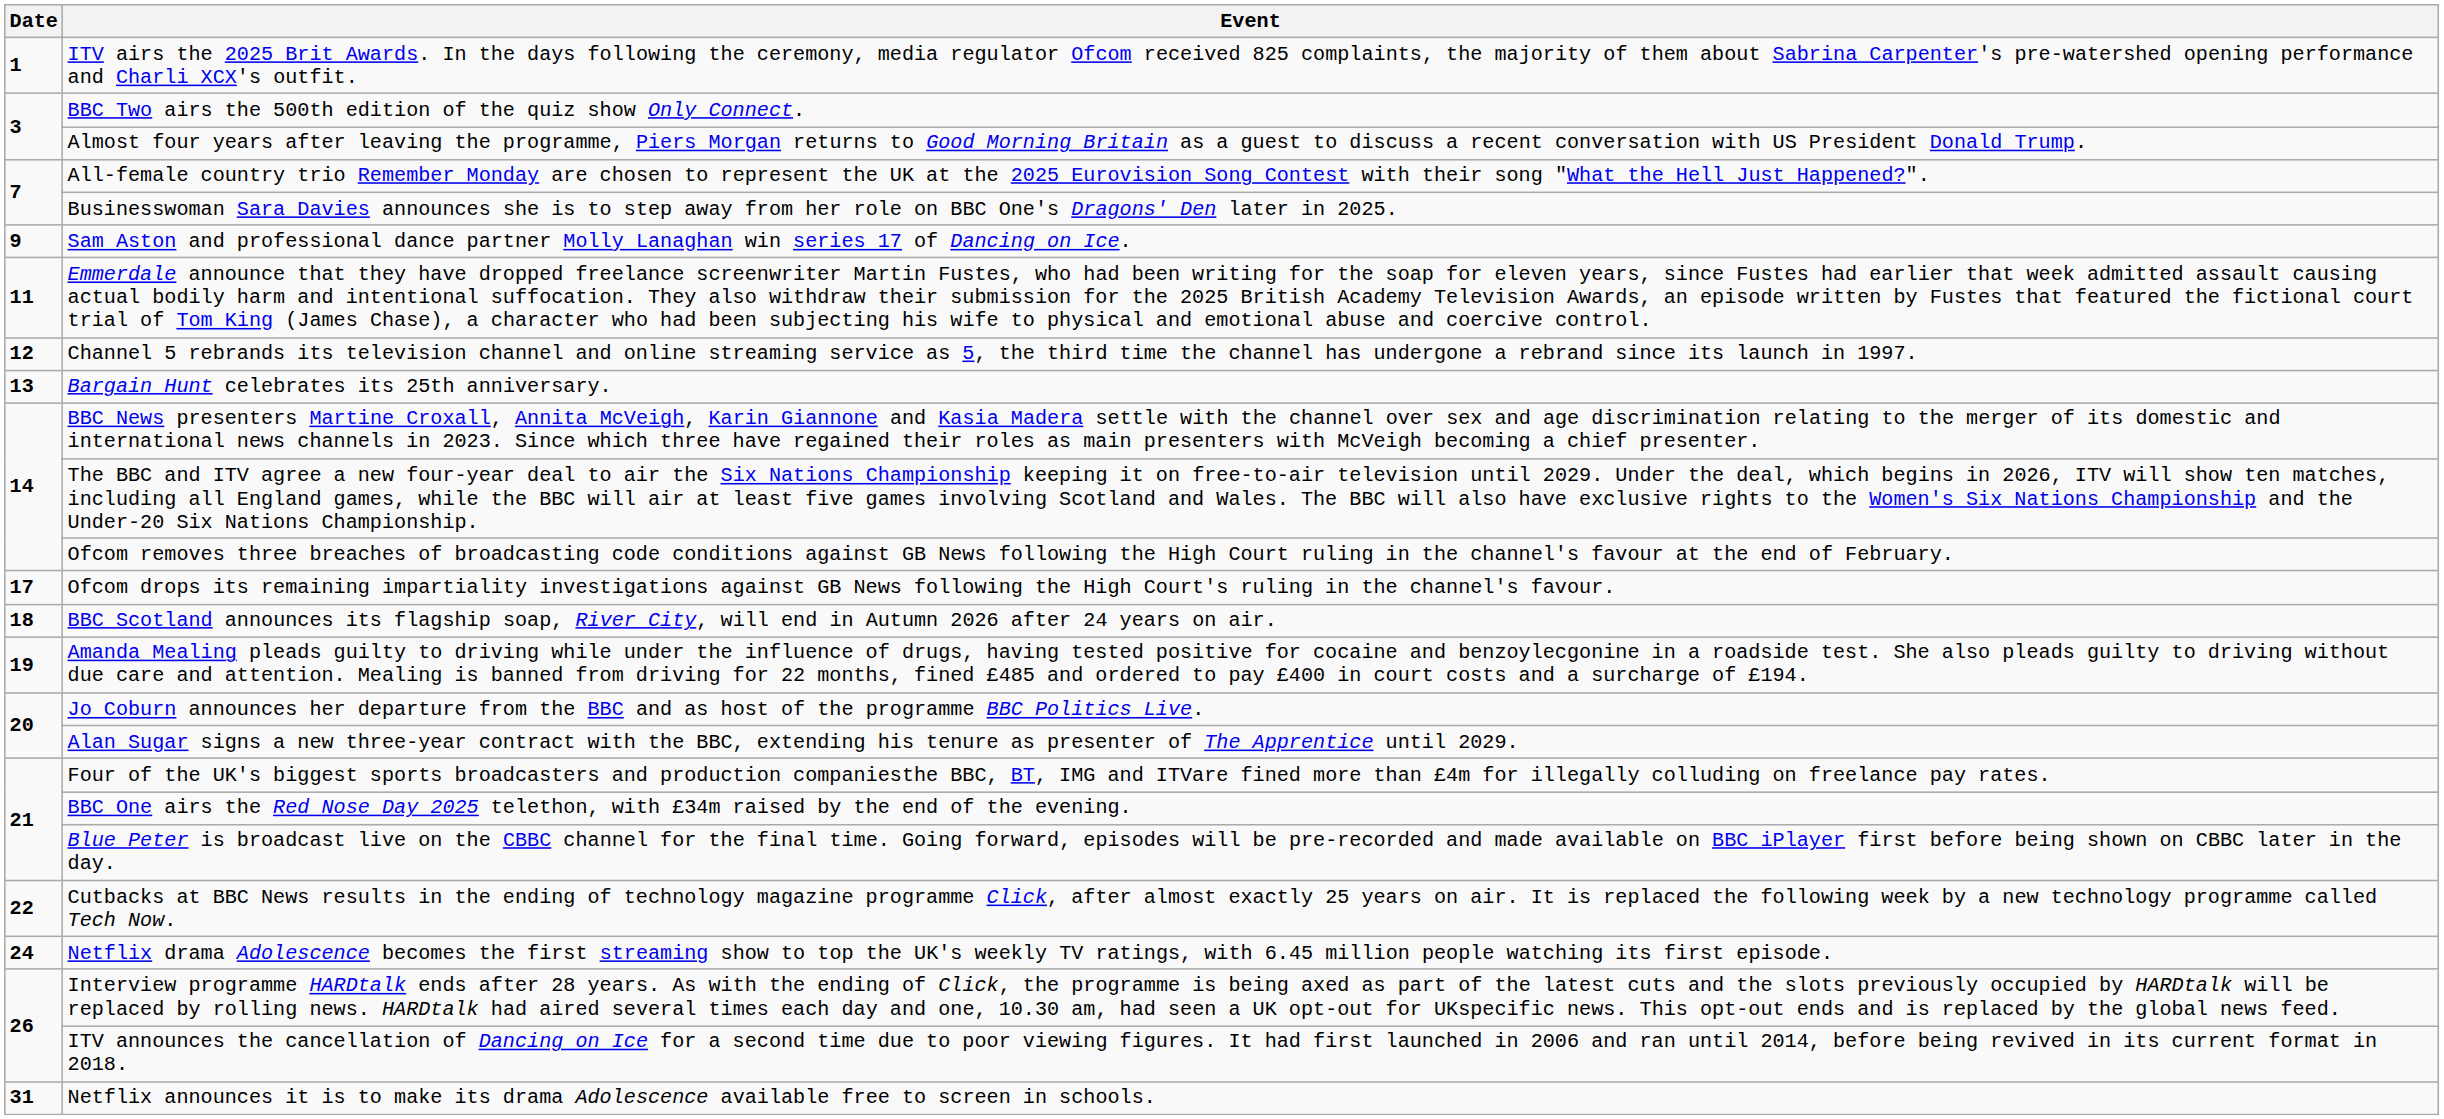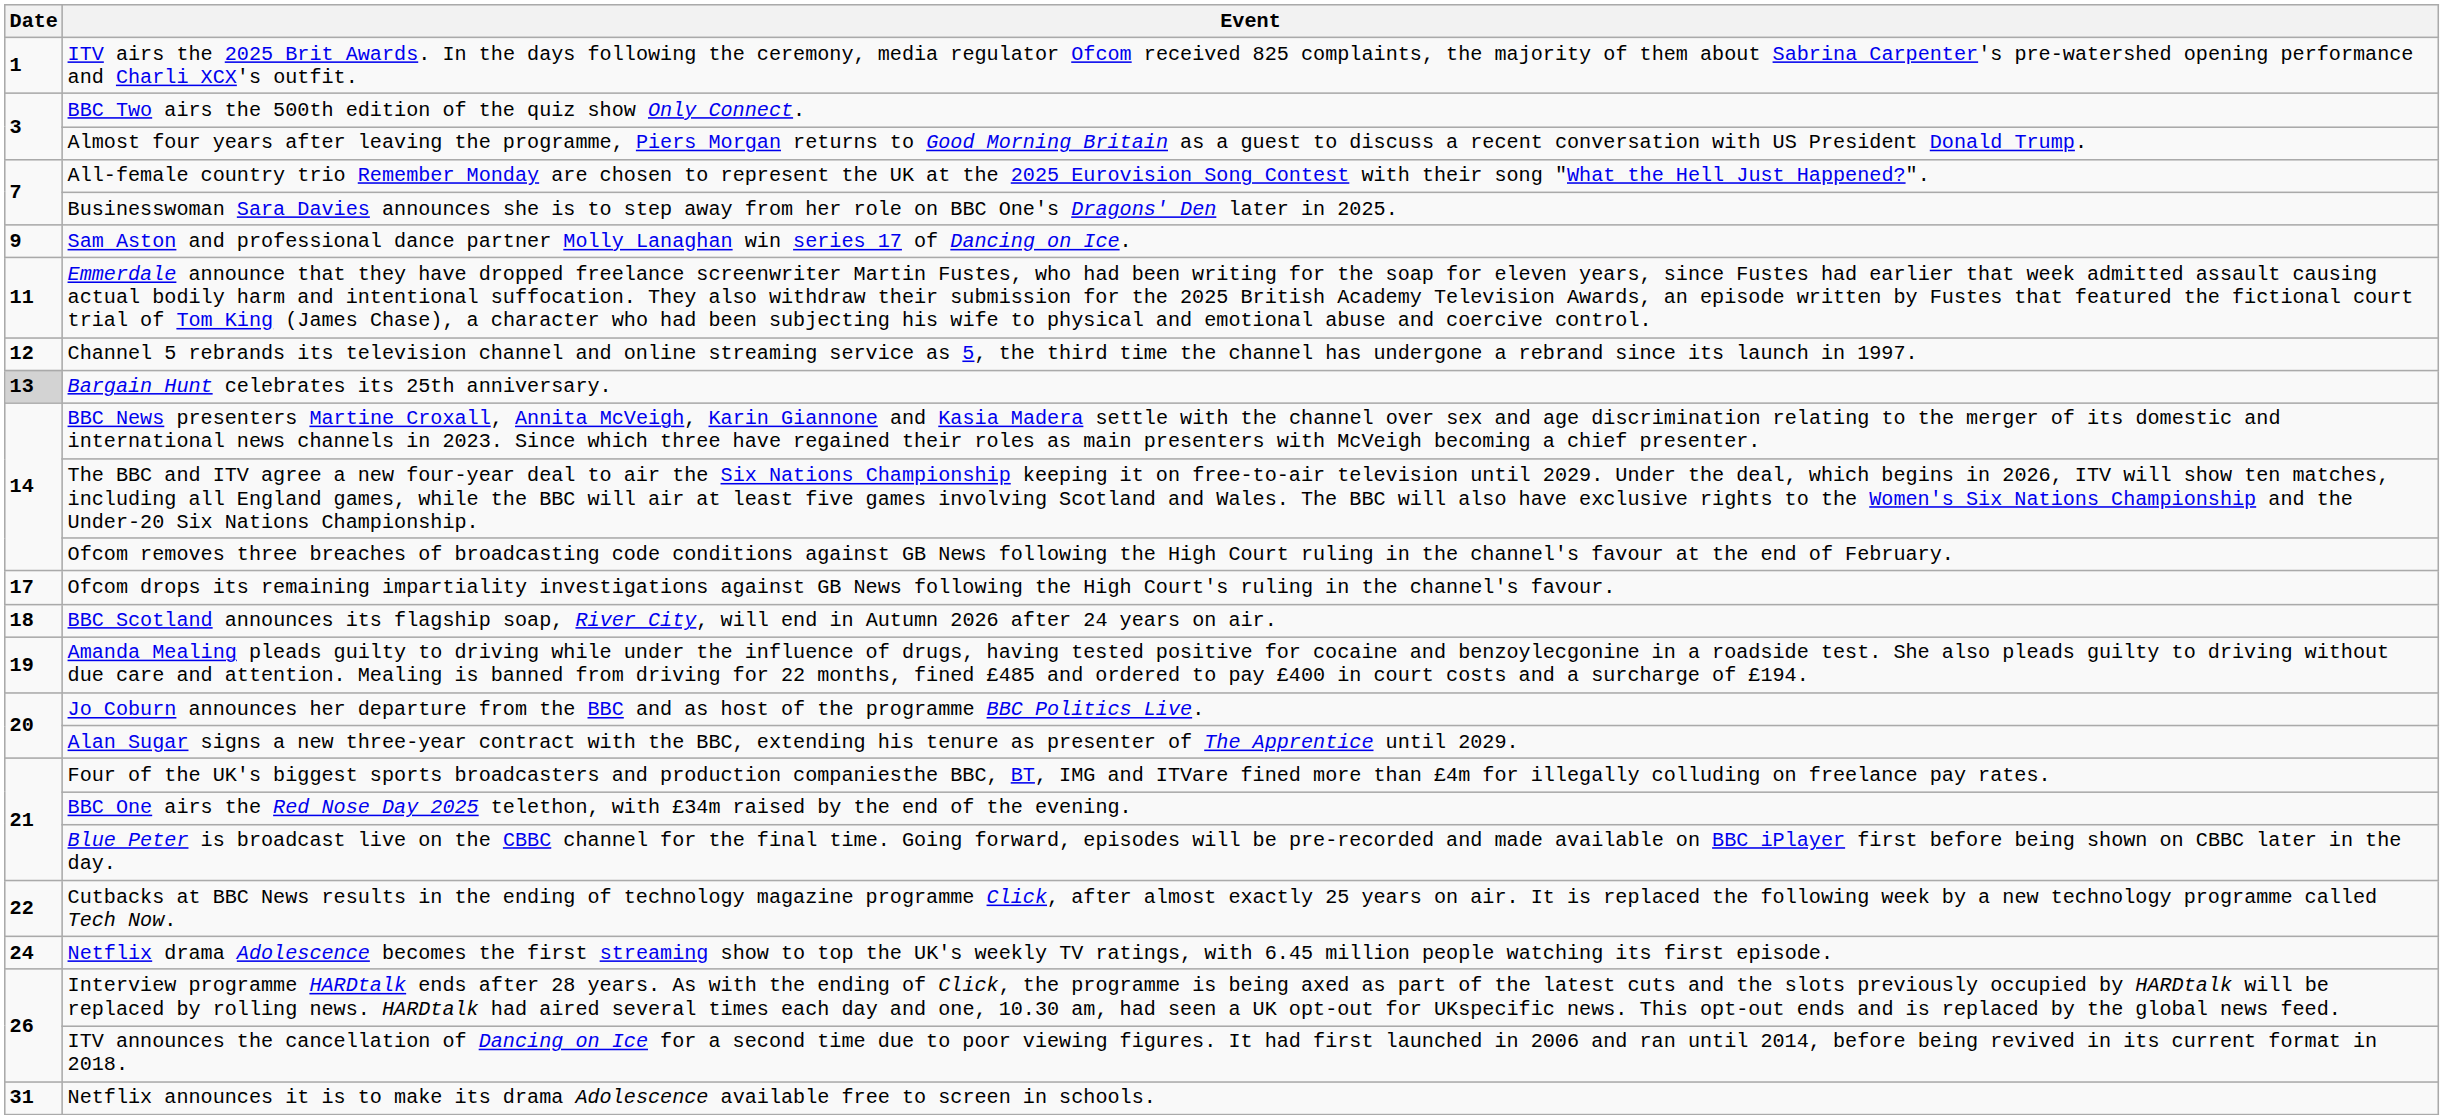(22, 387) no background -> (22, 387) lightgrey background
